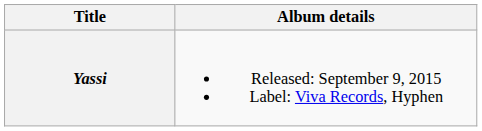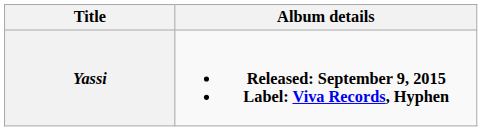(326, 87) normal -> (326, 87) bold
